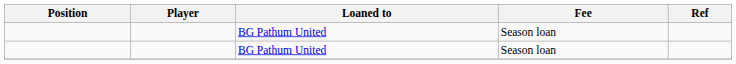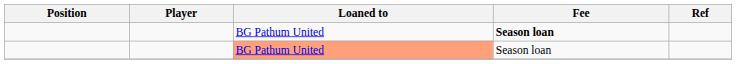(528, 31) normal -> (525, 31) bold
(282, 50) no background -> (280, 50) lightsalmon background
